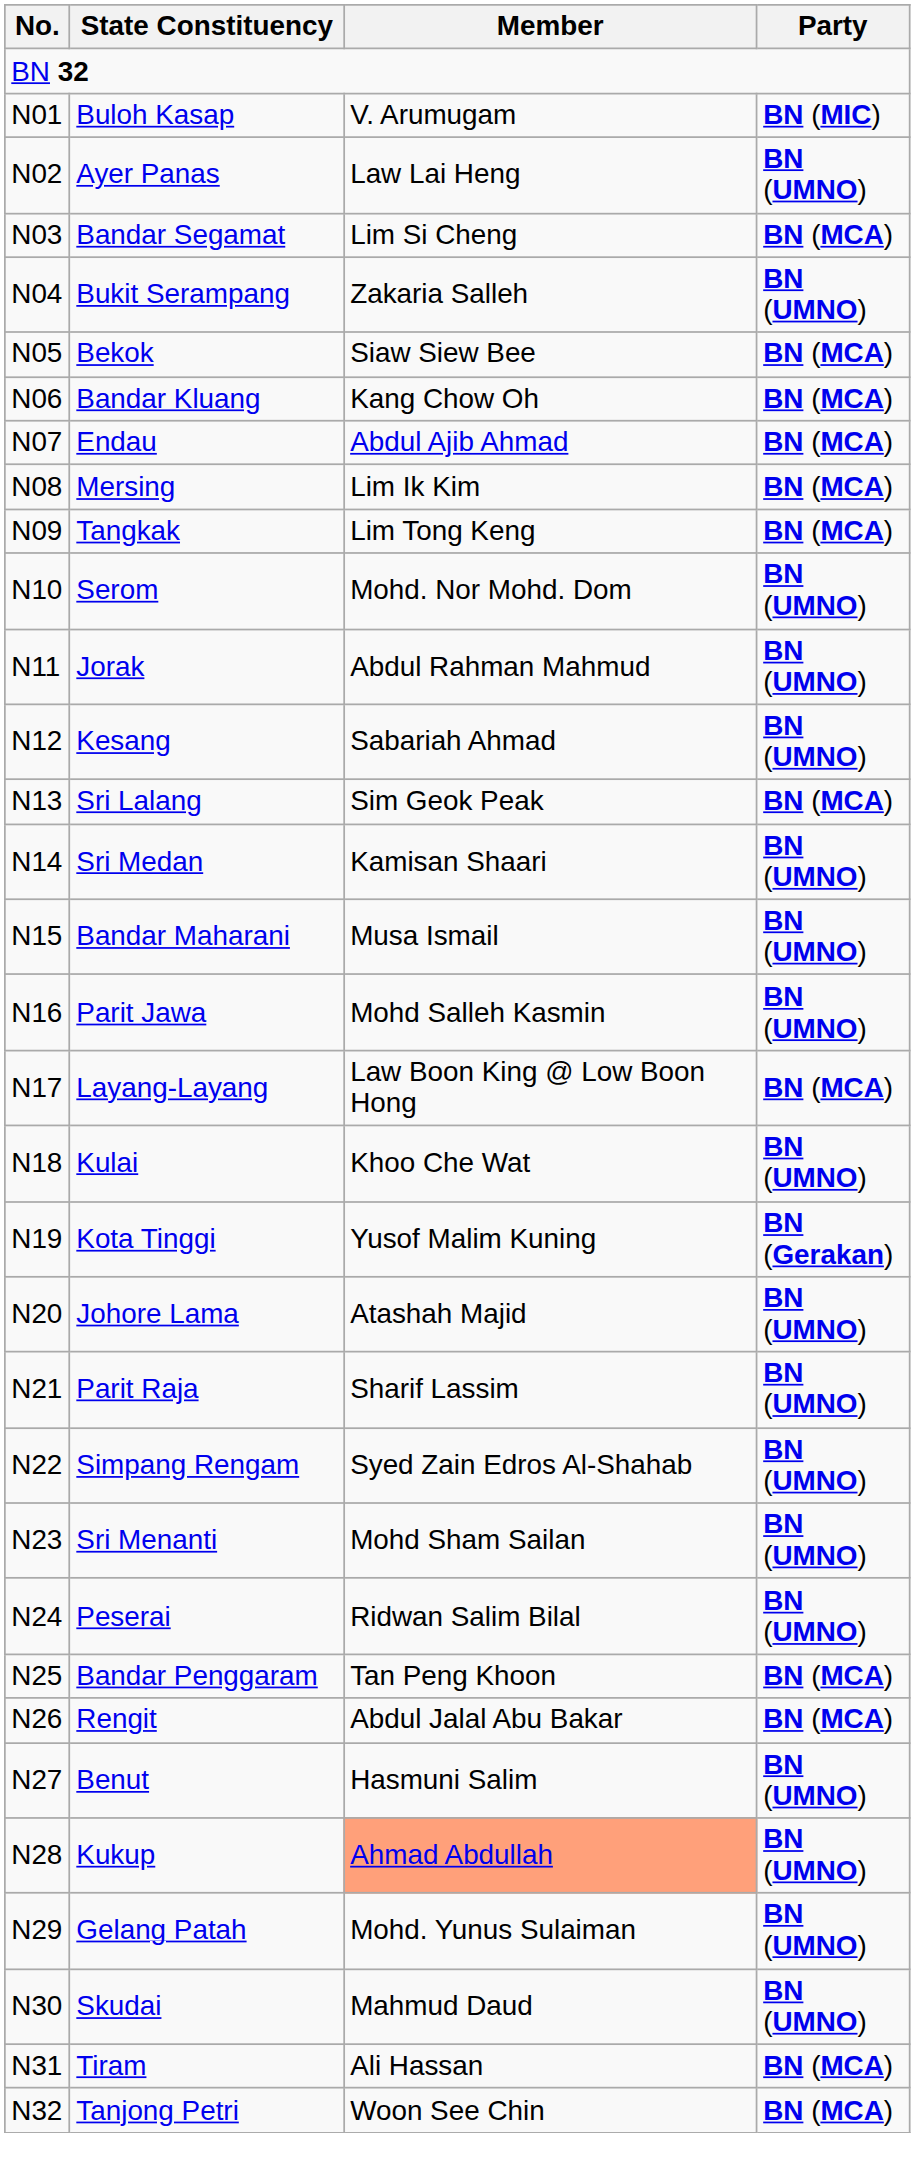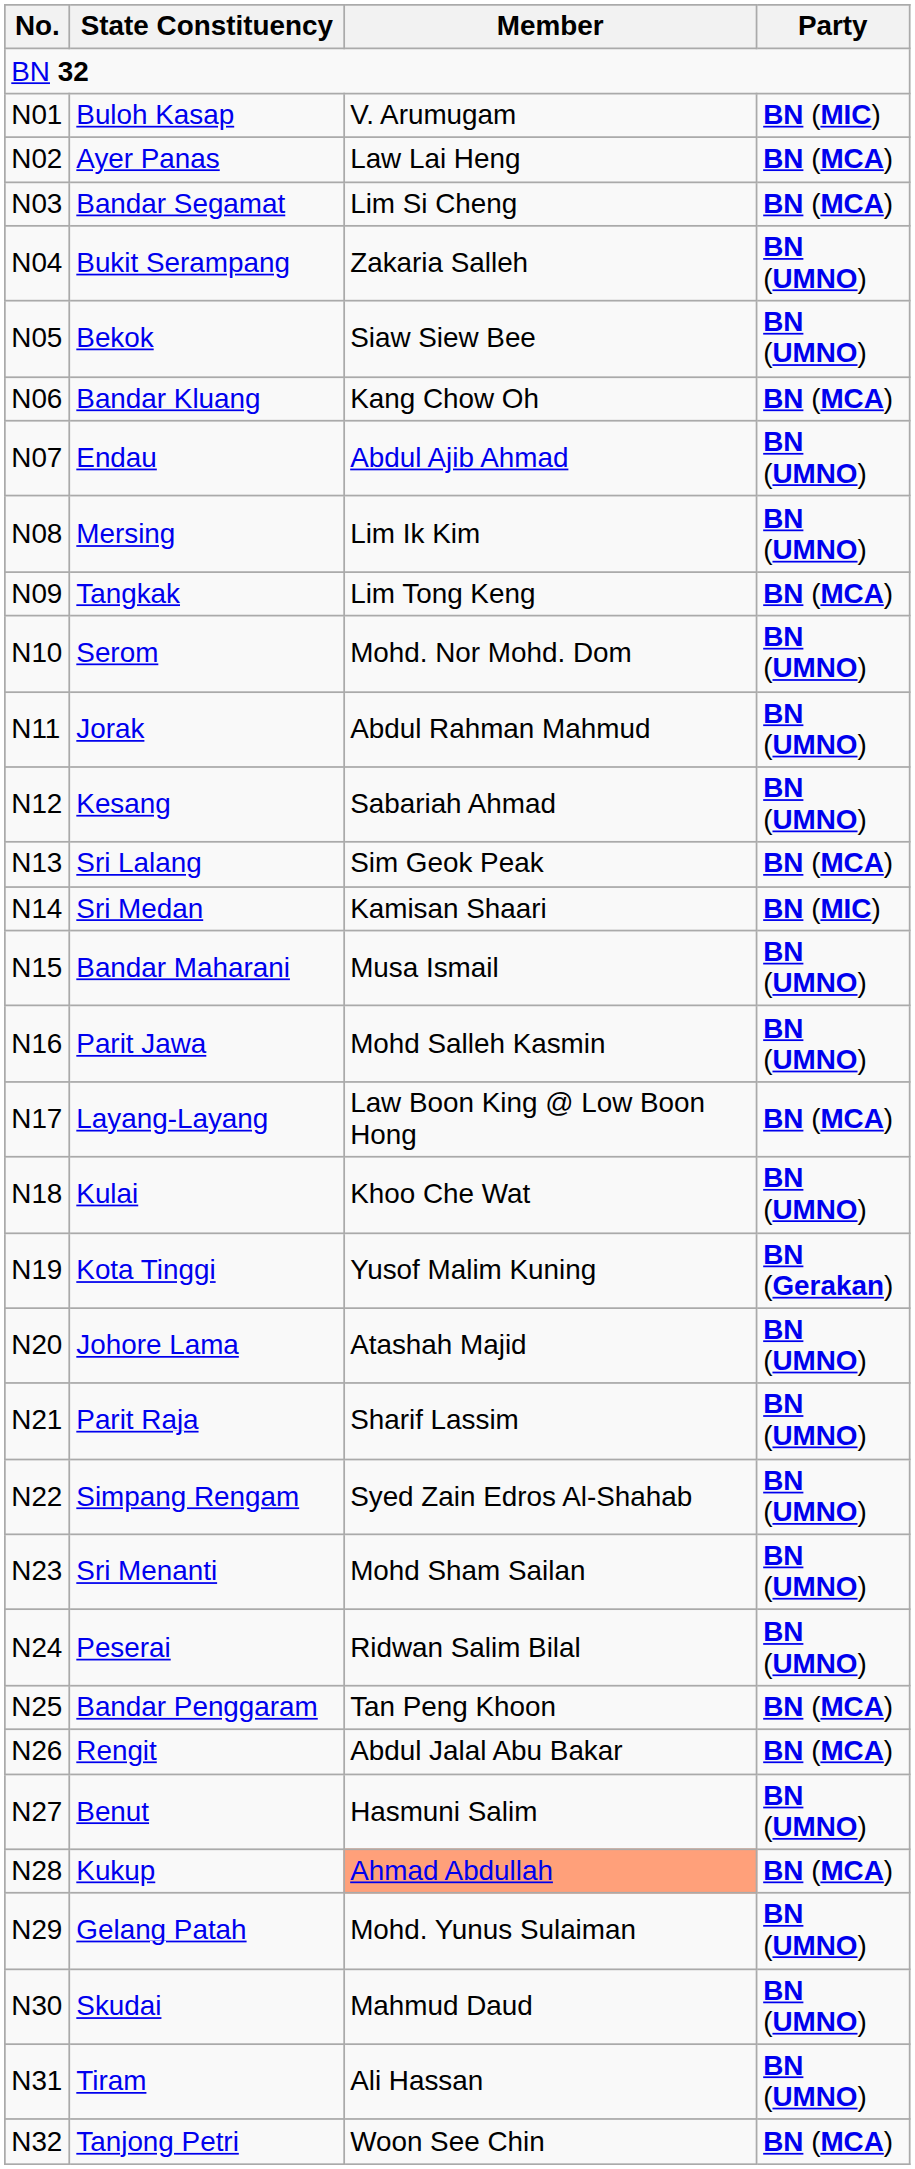(815, 174) BN (UMNO) -> (828, 159) BN (MCA)
(828, 354) BN (MCA) -> (815, 338) BN (UMNO)
(828, 442) BN (MCA) -> (815, 458) BN (UMNO)
(828, 486) BN (MCA) -> (815, 533) BN (UMNO)
(815, 861) BN (UMNO) -> (822, 908) BN (MIC)
(815, 1855) BN (UMNO) -> (828, 1870) BN (MCA)
(828, 2065) BN (MCA) -> (815, 2081) BN (UMNO)
